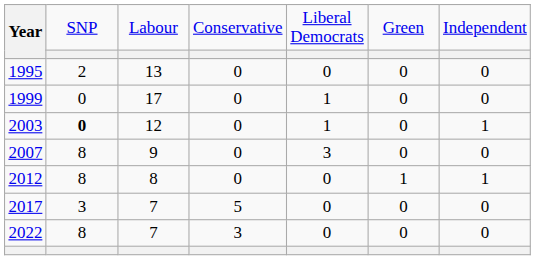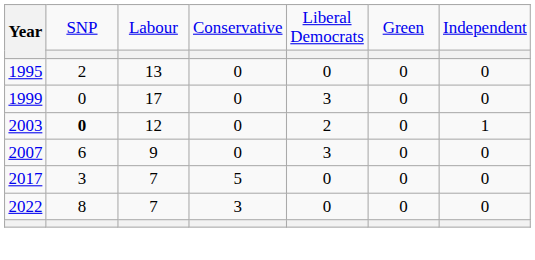(327, 98) 1 -> (327, 98) 3
(327, 125) 1 -> (327, 125) 2
(82, 152) 8 -> (82, 152) 6
- row: (25, 179)
